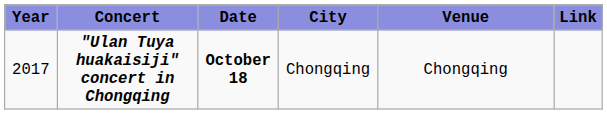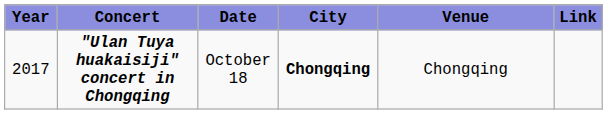(238, 70) bold -> (238, 70) normal
(328, 70) normal -> (328, 70) bold
